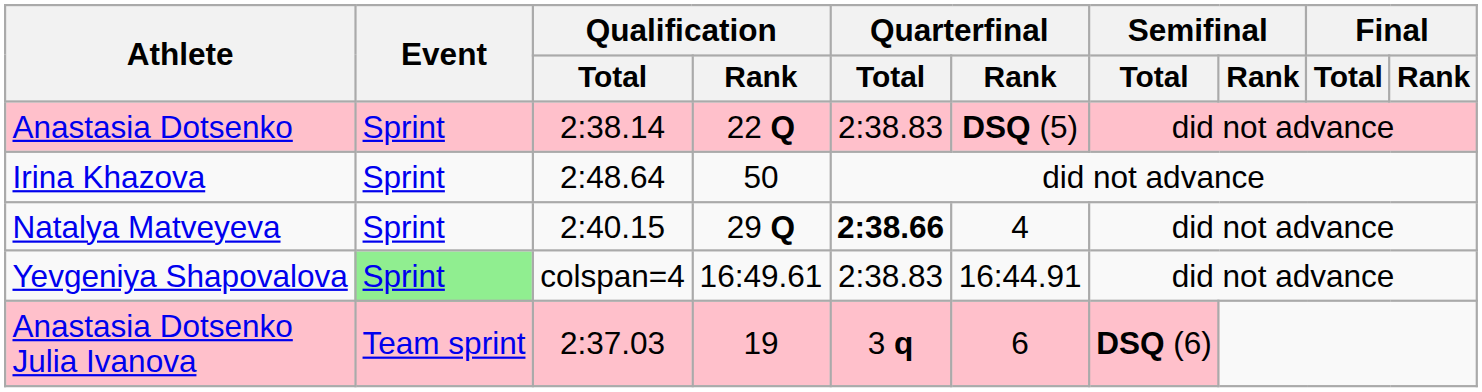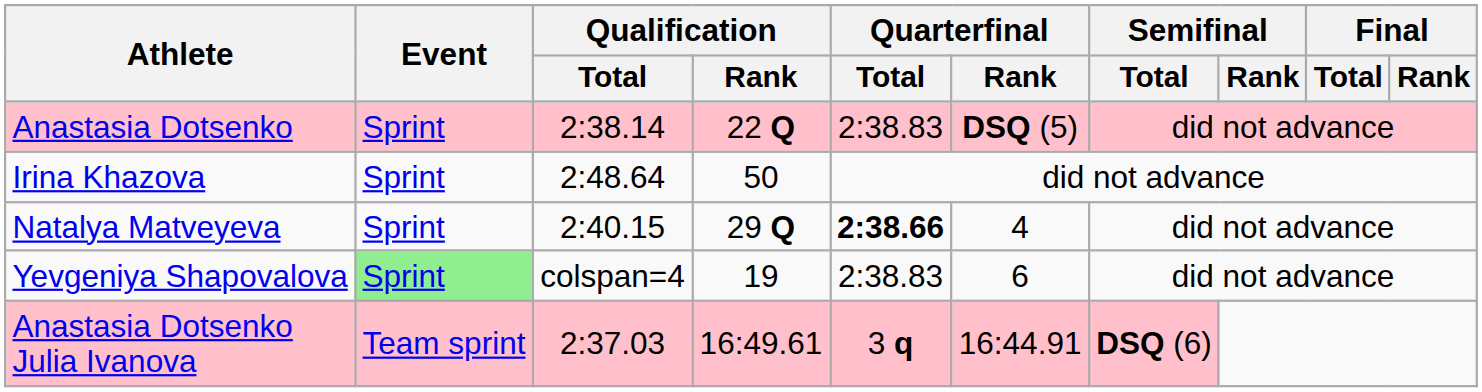(761, 277) 16:49.61 -> (761, 277) 19
(1020, 277) 16:44.91 -> (1020, 277) 6
(761, 344) 19 -> (761, 344) 16:49.61
(1020, 344) 6 -> (1020, 344) 16:44.91
